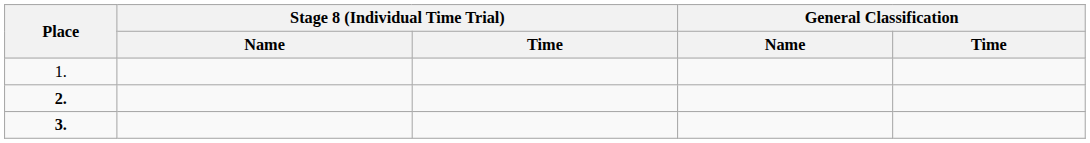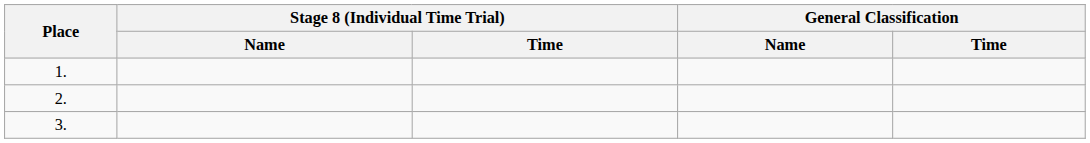(61, 98) bold -> (61, 98) normal
(61, 125) bold -> (61, 125) normal
